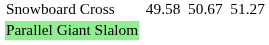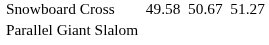(72, 30) lightgreen background -> (72, 30) no background
